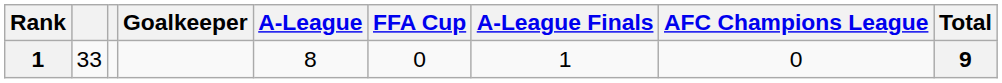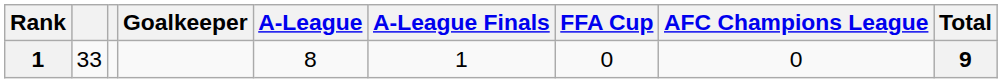columns swapped: (565, 22) <-> (420, 22)
